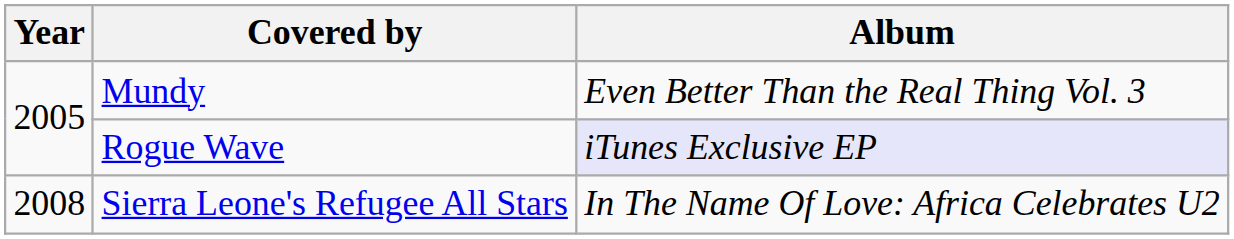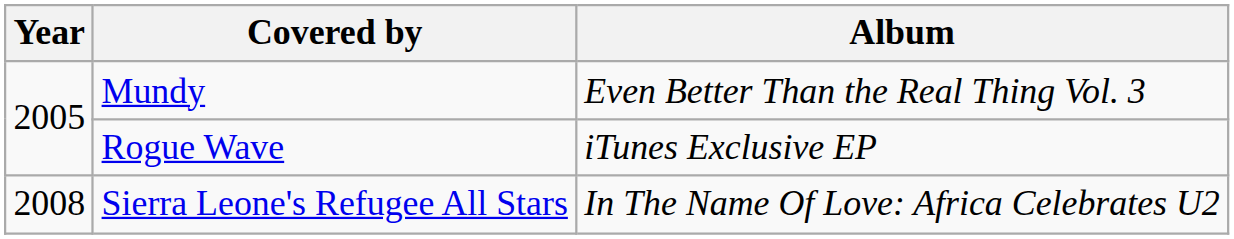(731, 146) lavender background -> (731, 146) no background
